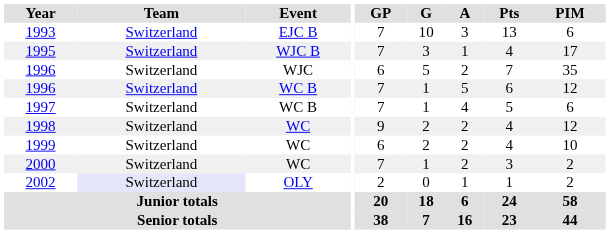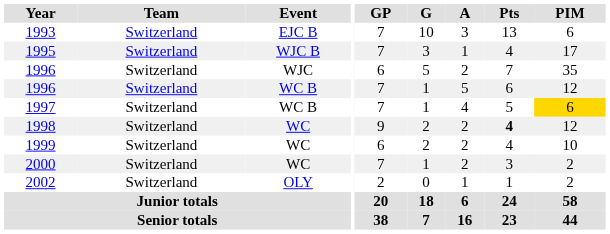(570, 107) no background -> (570, 107) gold background
(509, 126) normal -> (509, 126) bold
(161, 182) lavender background -> (161, 182) no background
